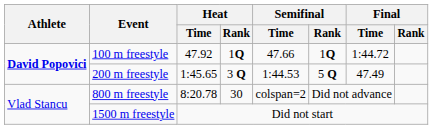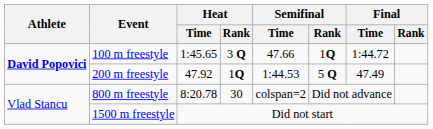(199, 54) 47.92 -> (199, 54) 1:45.65
(236, 54) 1Q -> (236, 54) 3 Q
(199, 74) 1:45.65 -> (199, 74) 47.92
(236, 74) 3 Q -> (236, 74) 1Q
